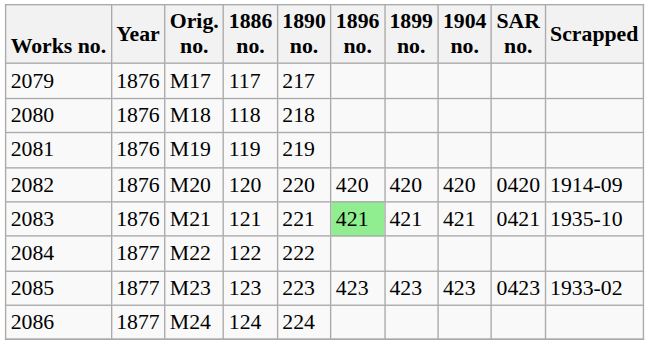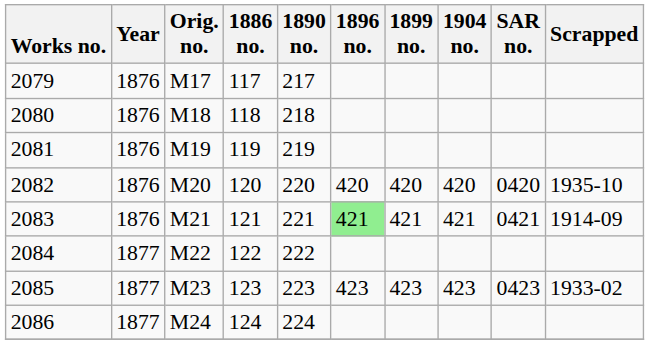(586, 184) 1914-09 -> (586, 184) 1935-10
(586, 218) 1935-10 -> (586, 218) 1914-09
